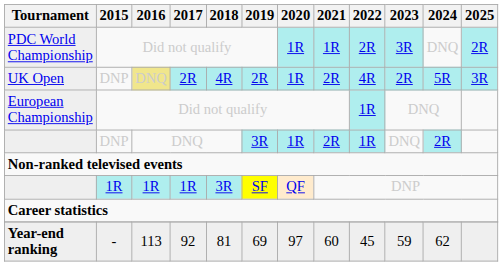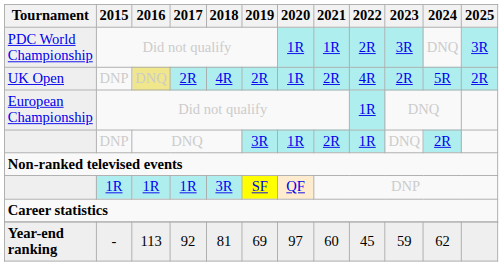(480, 47) 2R -> (480, 47) 3R
(480, 78) 3R -> (480, 78) 2R
